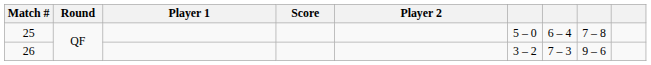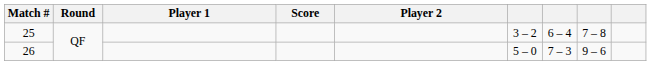(525, 32) 5 – 0 -> (525, 32) 3 – 2
(525, 51) 3 – 2 -> (525, 51) 5 – 0
